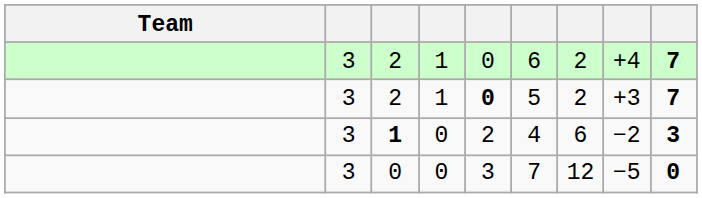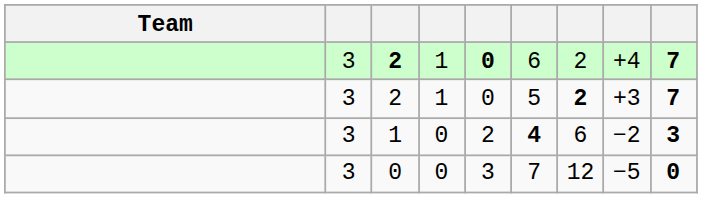(395, 61) normal -> (395, 61) bold
(488, 61) normal -> (488, 61) bold
(488, 99) bold -> (488, 99) normal
(581, 99) normal -> (581, 99) bold
(395, 136) bold -> (395, 136) normal
(534, 136) normal -> (534, 136) bold
